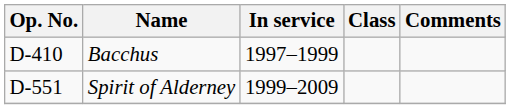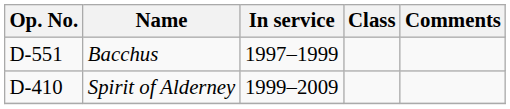(36, 53) D-410 -> (36, 53) D-551
(36, 86) D-551 -> (36, 86) D-410
